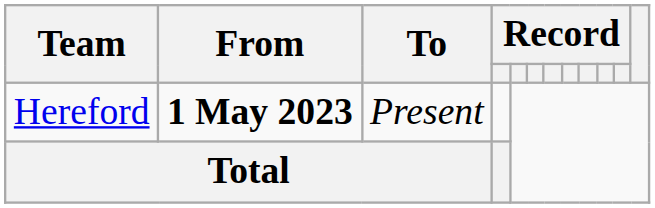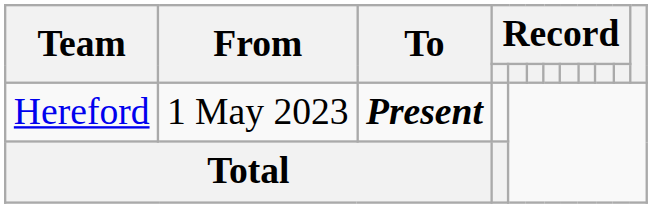(260, 111) bold -> (258, 111) normal
(427, 111) normal -> (424, 111) bold
